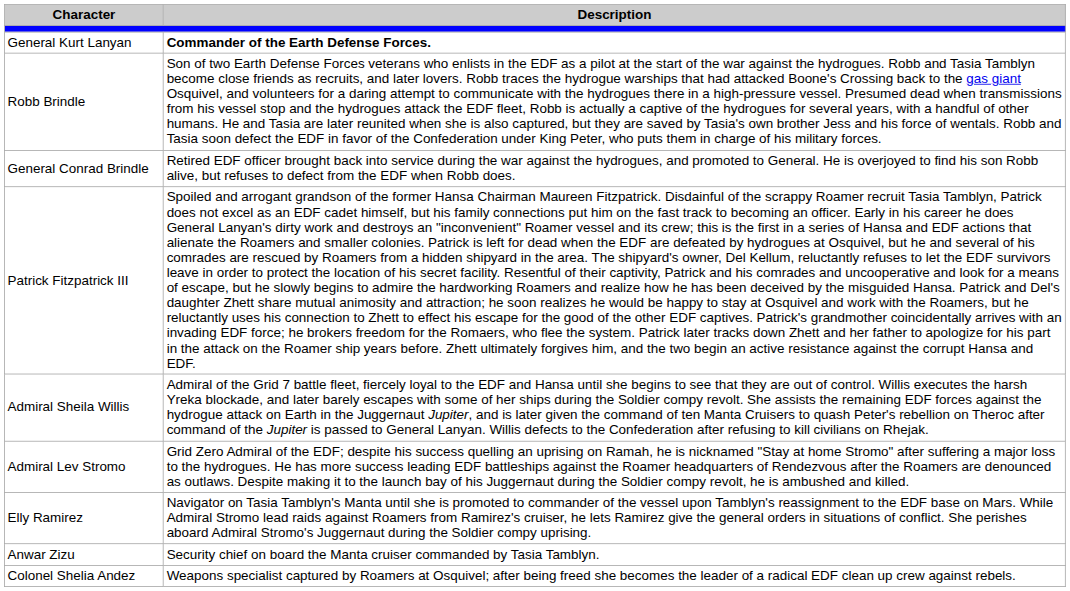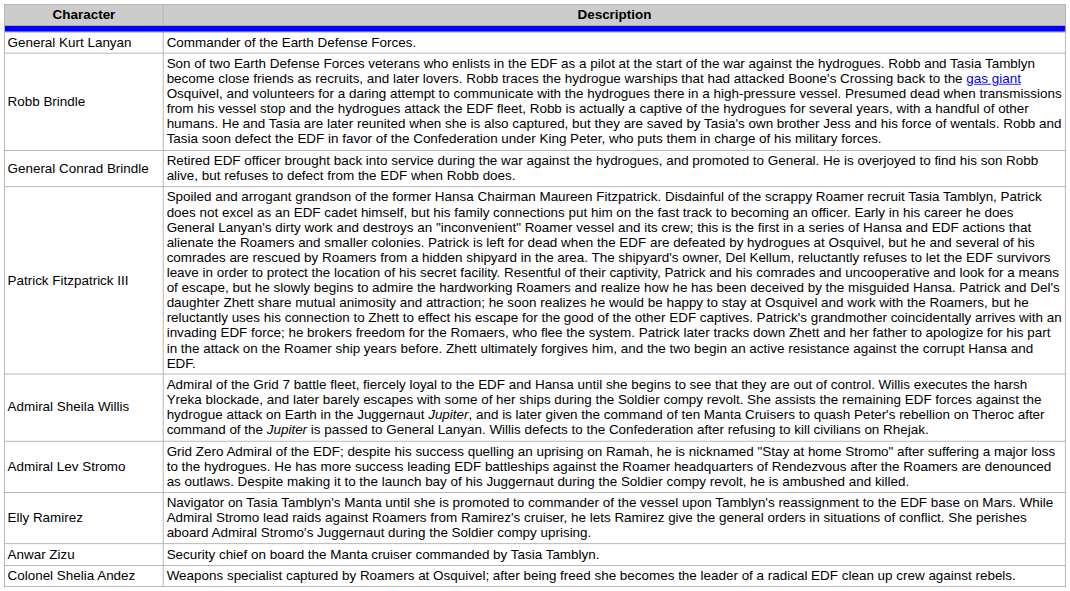(299, 42) bold -> (291, 42) normal
